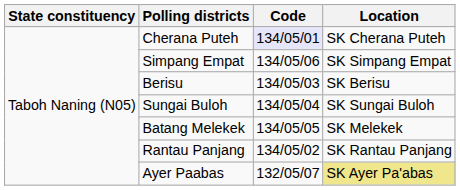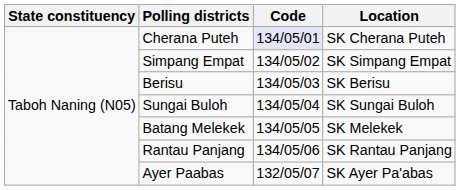(288, 60) 134/05/06 -> (288, 60) 134/05/02
(288, 150) 134/05/02 -> (288, 150) 134/05/06
(380, 173) khaki background -> (380, 173) no background
